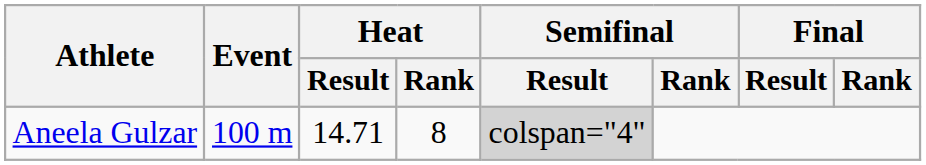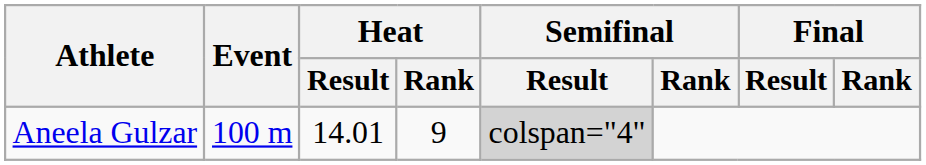(348, 133) 14.71 -> (348, 133) 14.01
(439, 133) 8 -> (439, 133) 9
